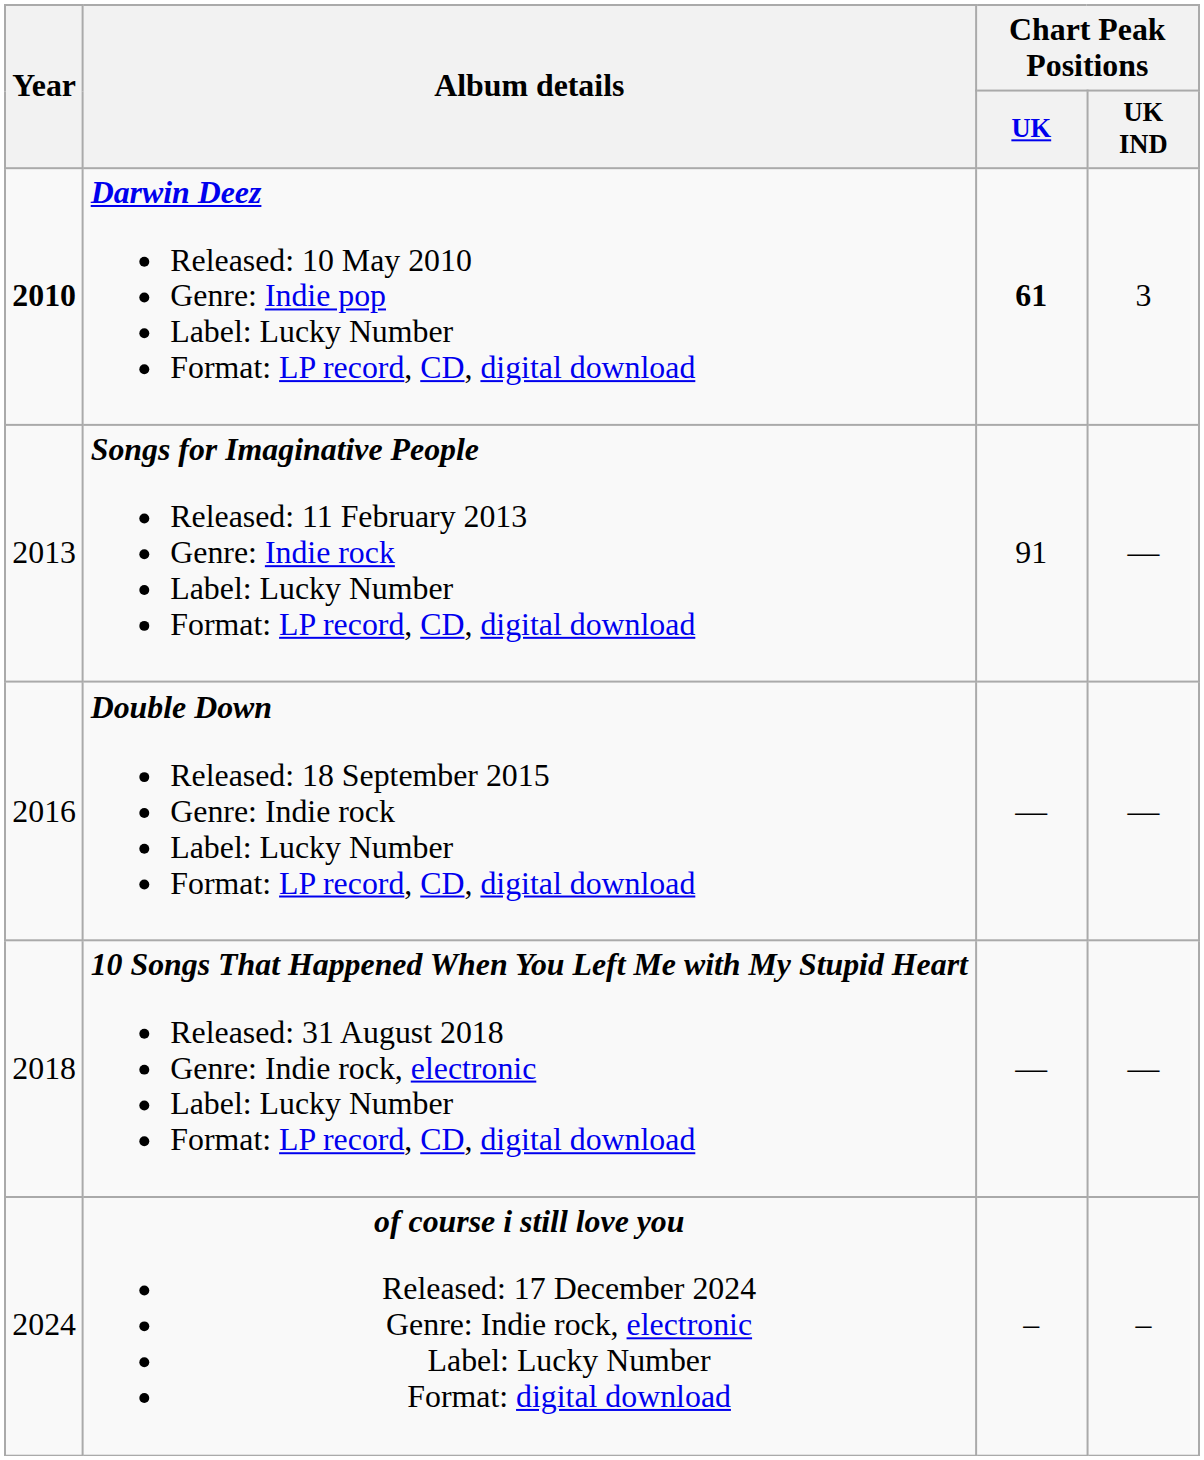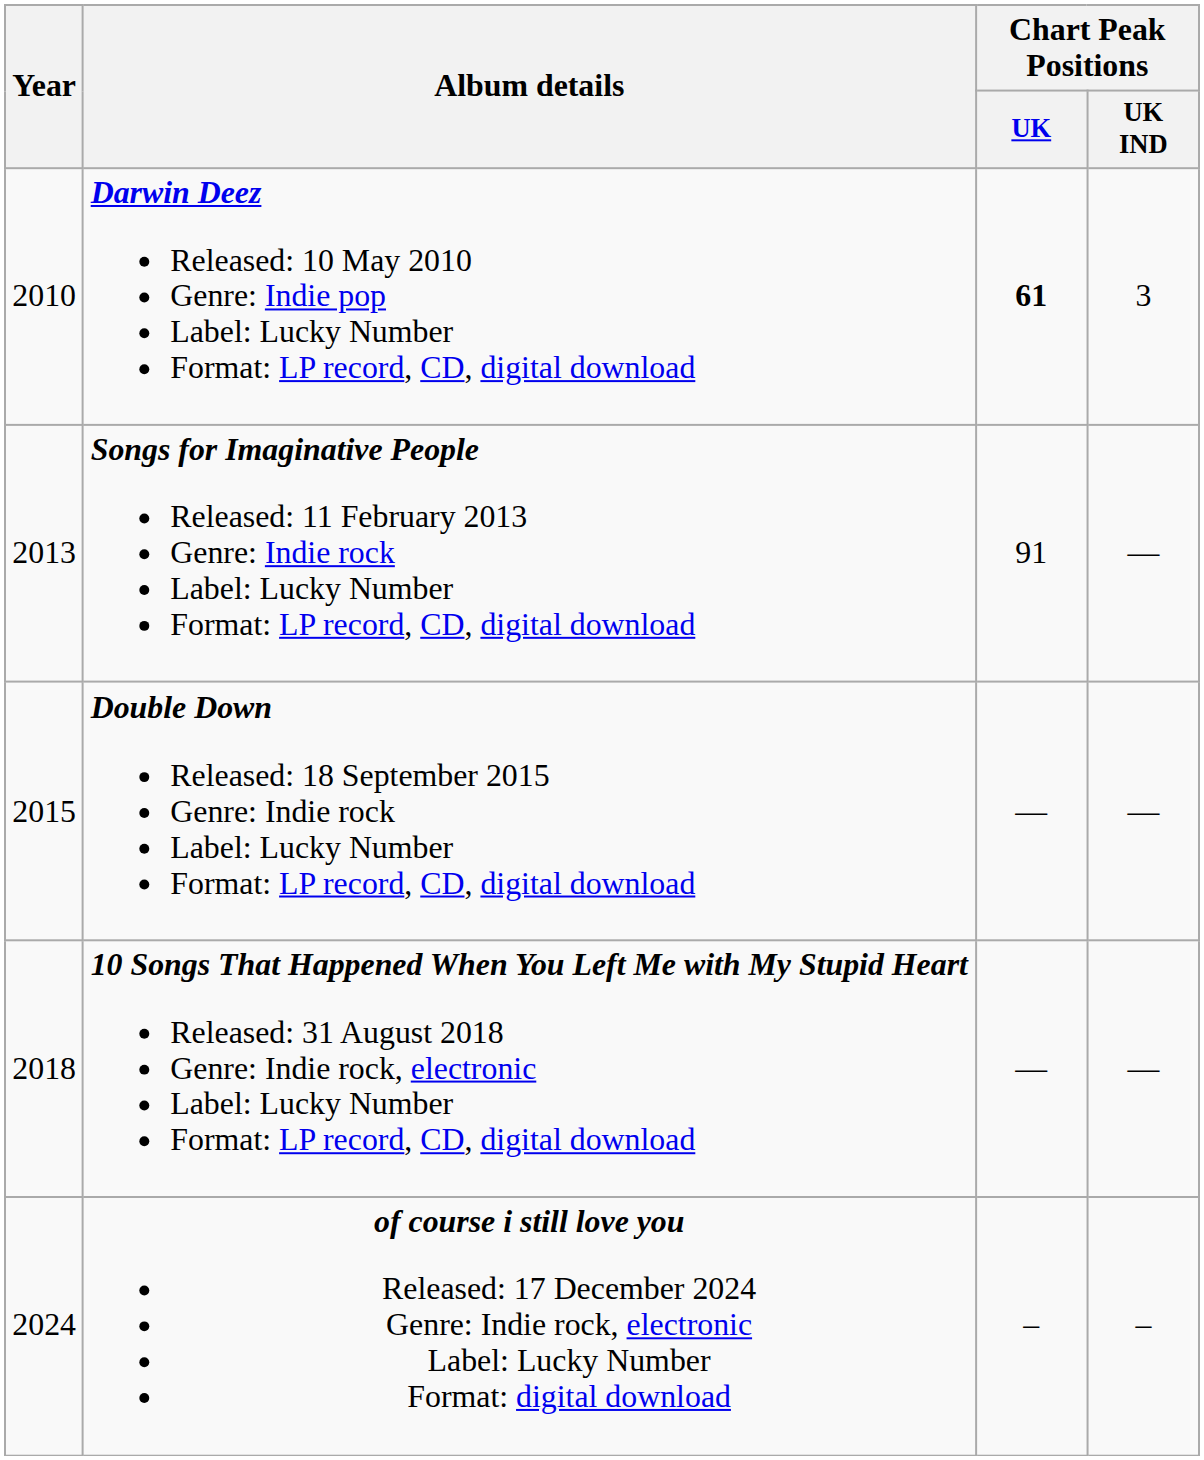(44, 295) bold -> (44, 295) normal
(44, 810) 2016 -> (44, 810) 2015
